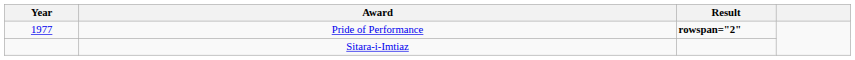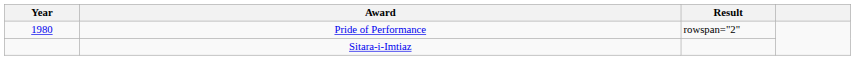(42, 30) 1977 -> (42, 30) 1980
(710, 30) bold -> (712, 30) normal
